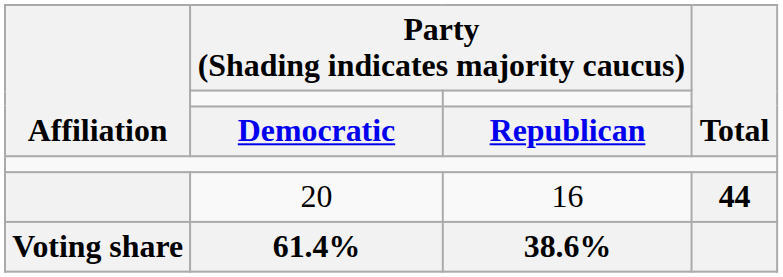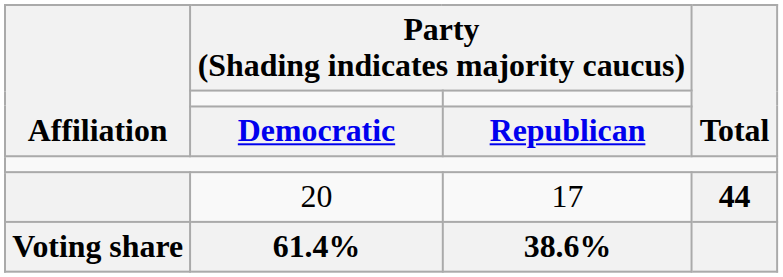(568, 195) 16 -> (568, 195) 17
